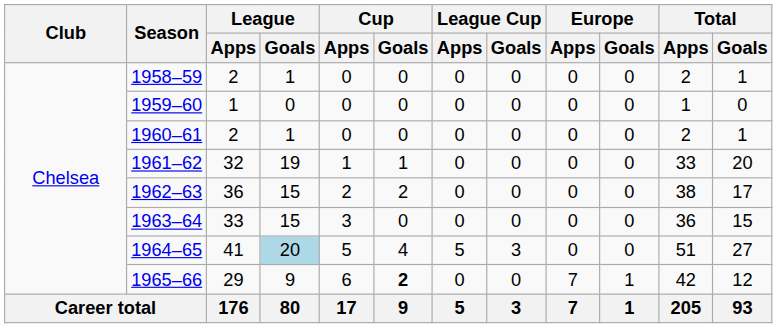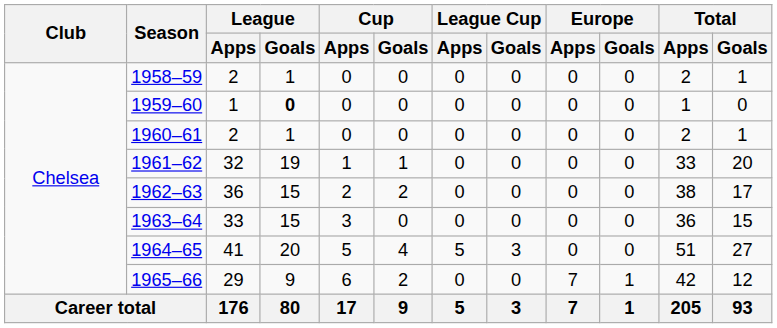(290, 105) normal -> (290, 105) bold
(290, 250) lightblue background -> (290, 250) no background
(403, 279) bold -> (403, 279) normal
